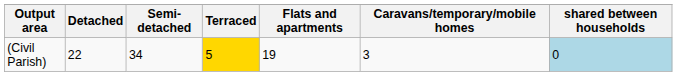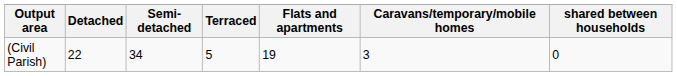(209, 54) gold background -> (209, 54) no background
(556, 54) lightblue background -> (556, 54) no background
